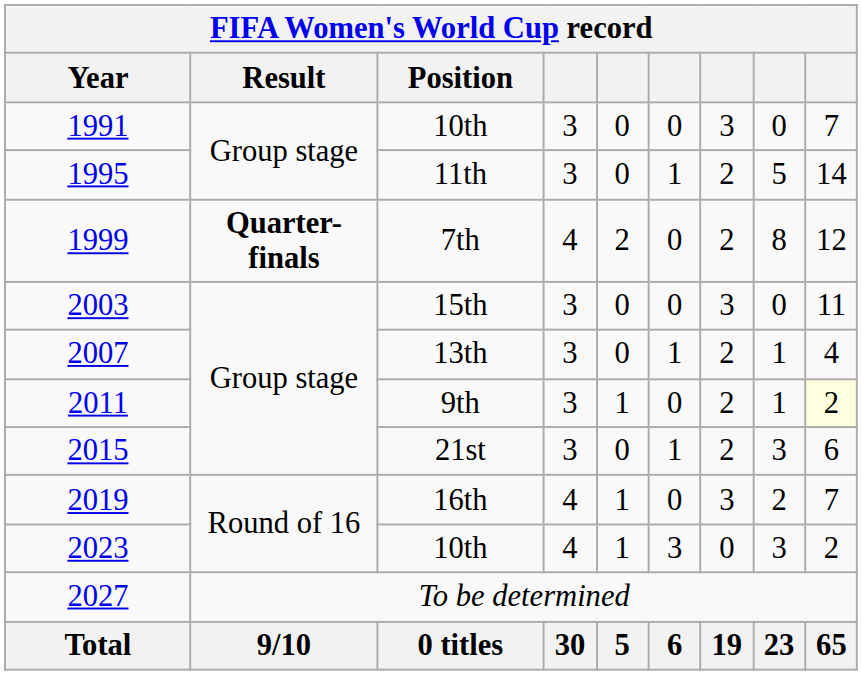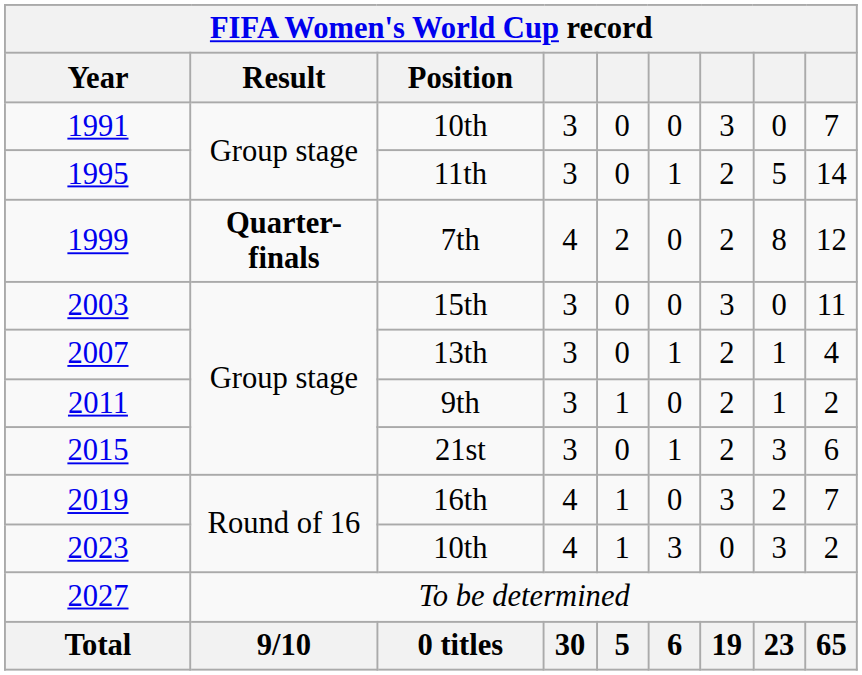(831, 402) lightyellow background -> (831, 402) no background
